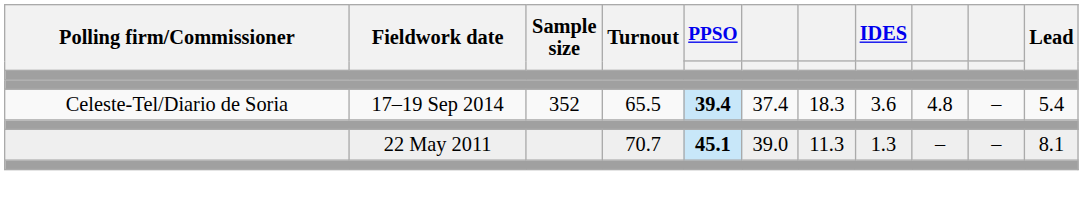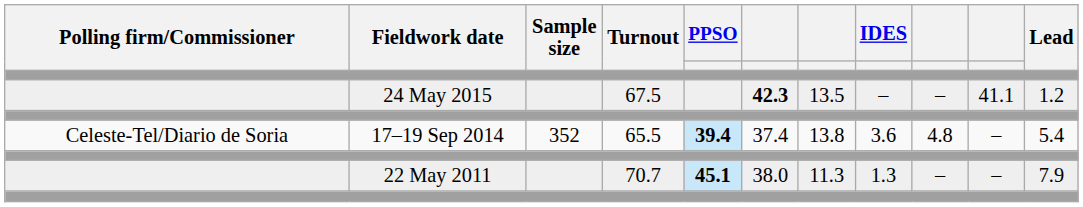+ row: (438, 95)
(827, 104) 18.3 -> (827, 135) 13.8
(770, 145) 39.0 -> (770, 176) 38.0
(1051, 145) 8.1 -> (1051, 176) 7.9
